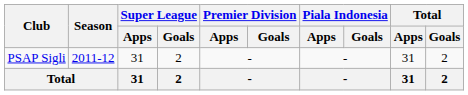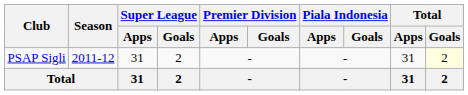(445, 58) no background -> (445, 58) lightyellow background
